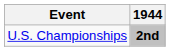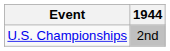(148, 35) bold -> (148, 35) normal
